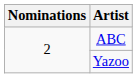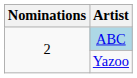(111, 38) no background -> (111, 38) lightblue background
